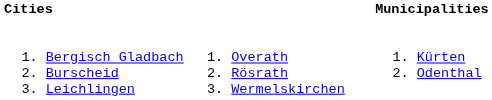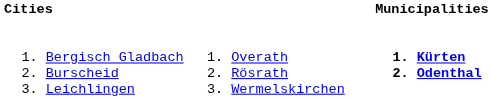(466, 66) normal -> (466, 66) bold
